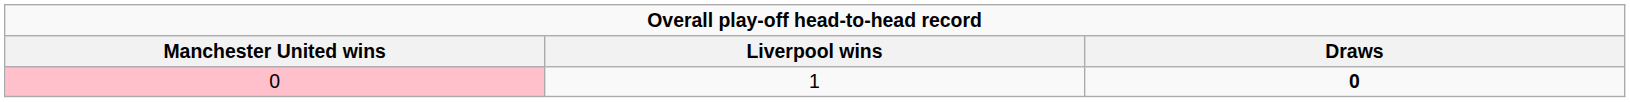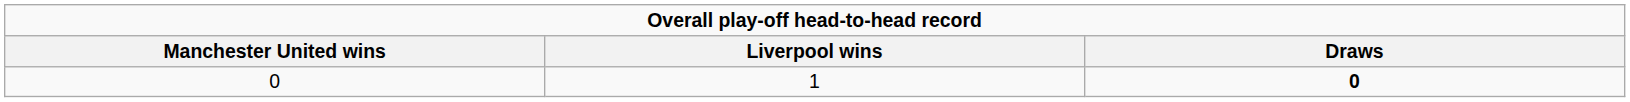(275, 82) pink background -> (275, 82) no background
